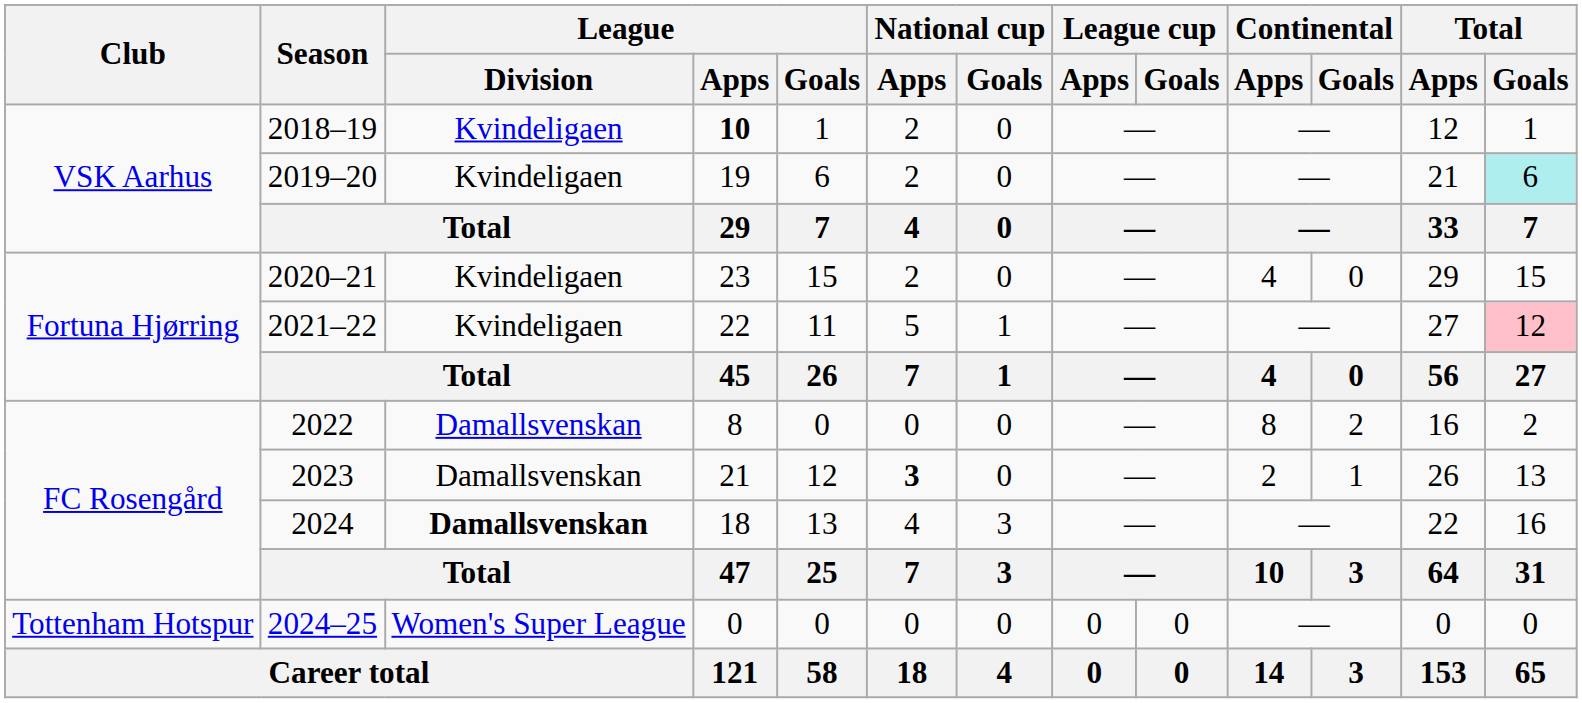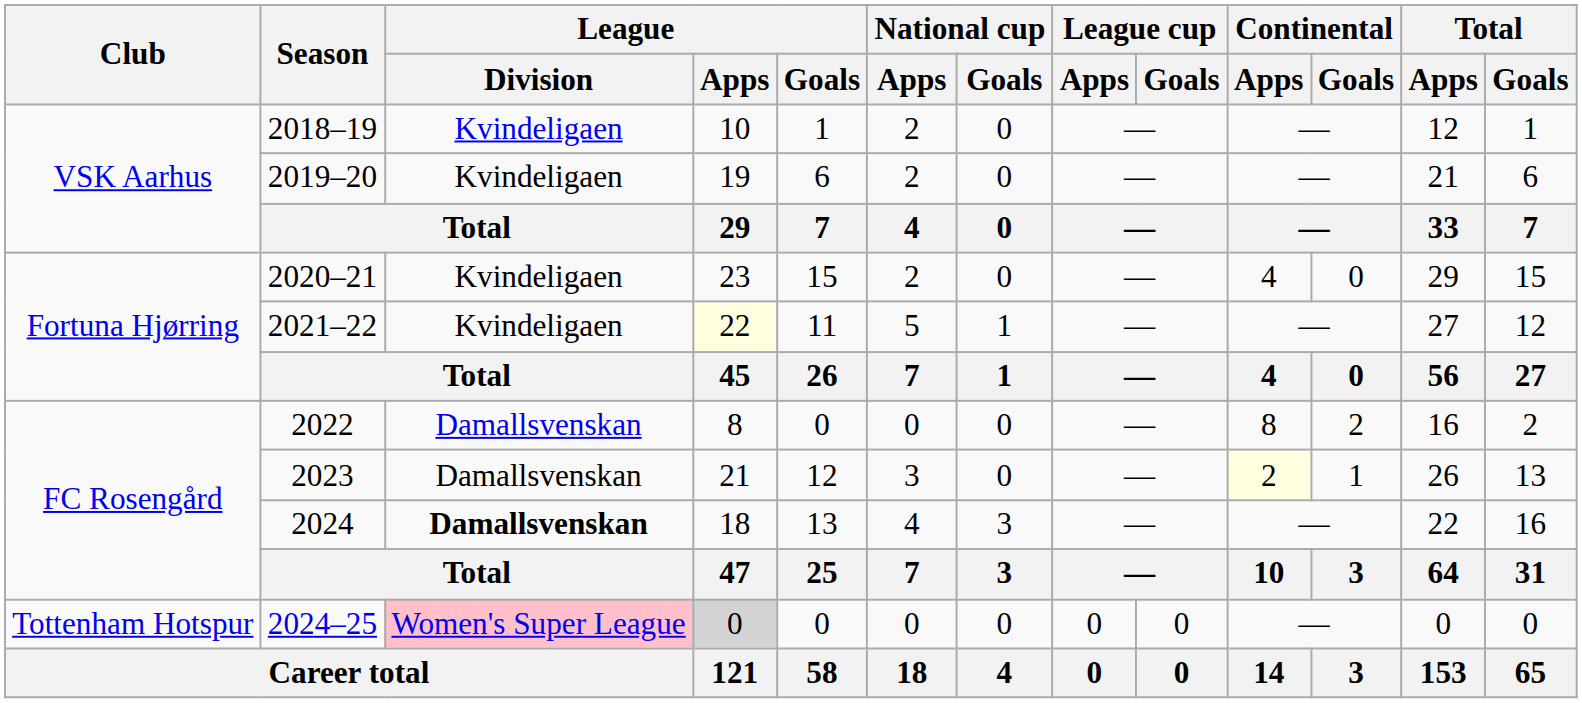(735, 128) bold -> (735, 128) normal
(1530, 177) paleturquoise background -> (1530, 177) no background
(735, 326) no background -> (735, 326) lightyellow background
(1530, 326) pink background -> (1530, 326) no background
(912, 474) bold -> (912, 474) normal
(1269, 474) no background -> (1269, 474) lightyellow background
(539, 623) no background -> (539, 623) pink background
(735, 623) no background -> (735, 623) lightgrey background
